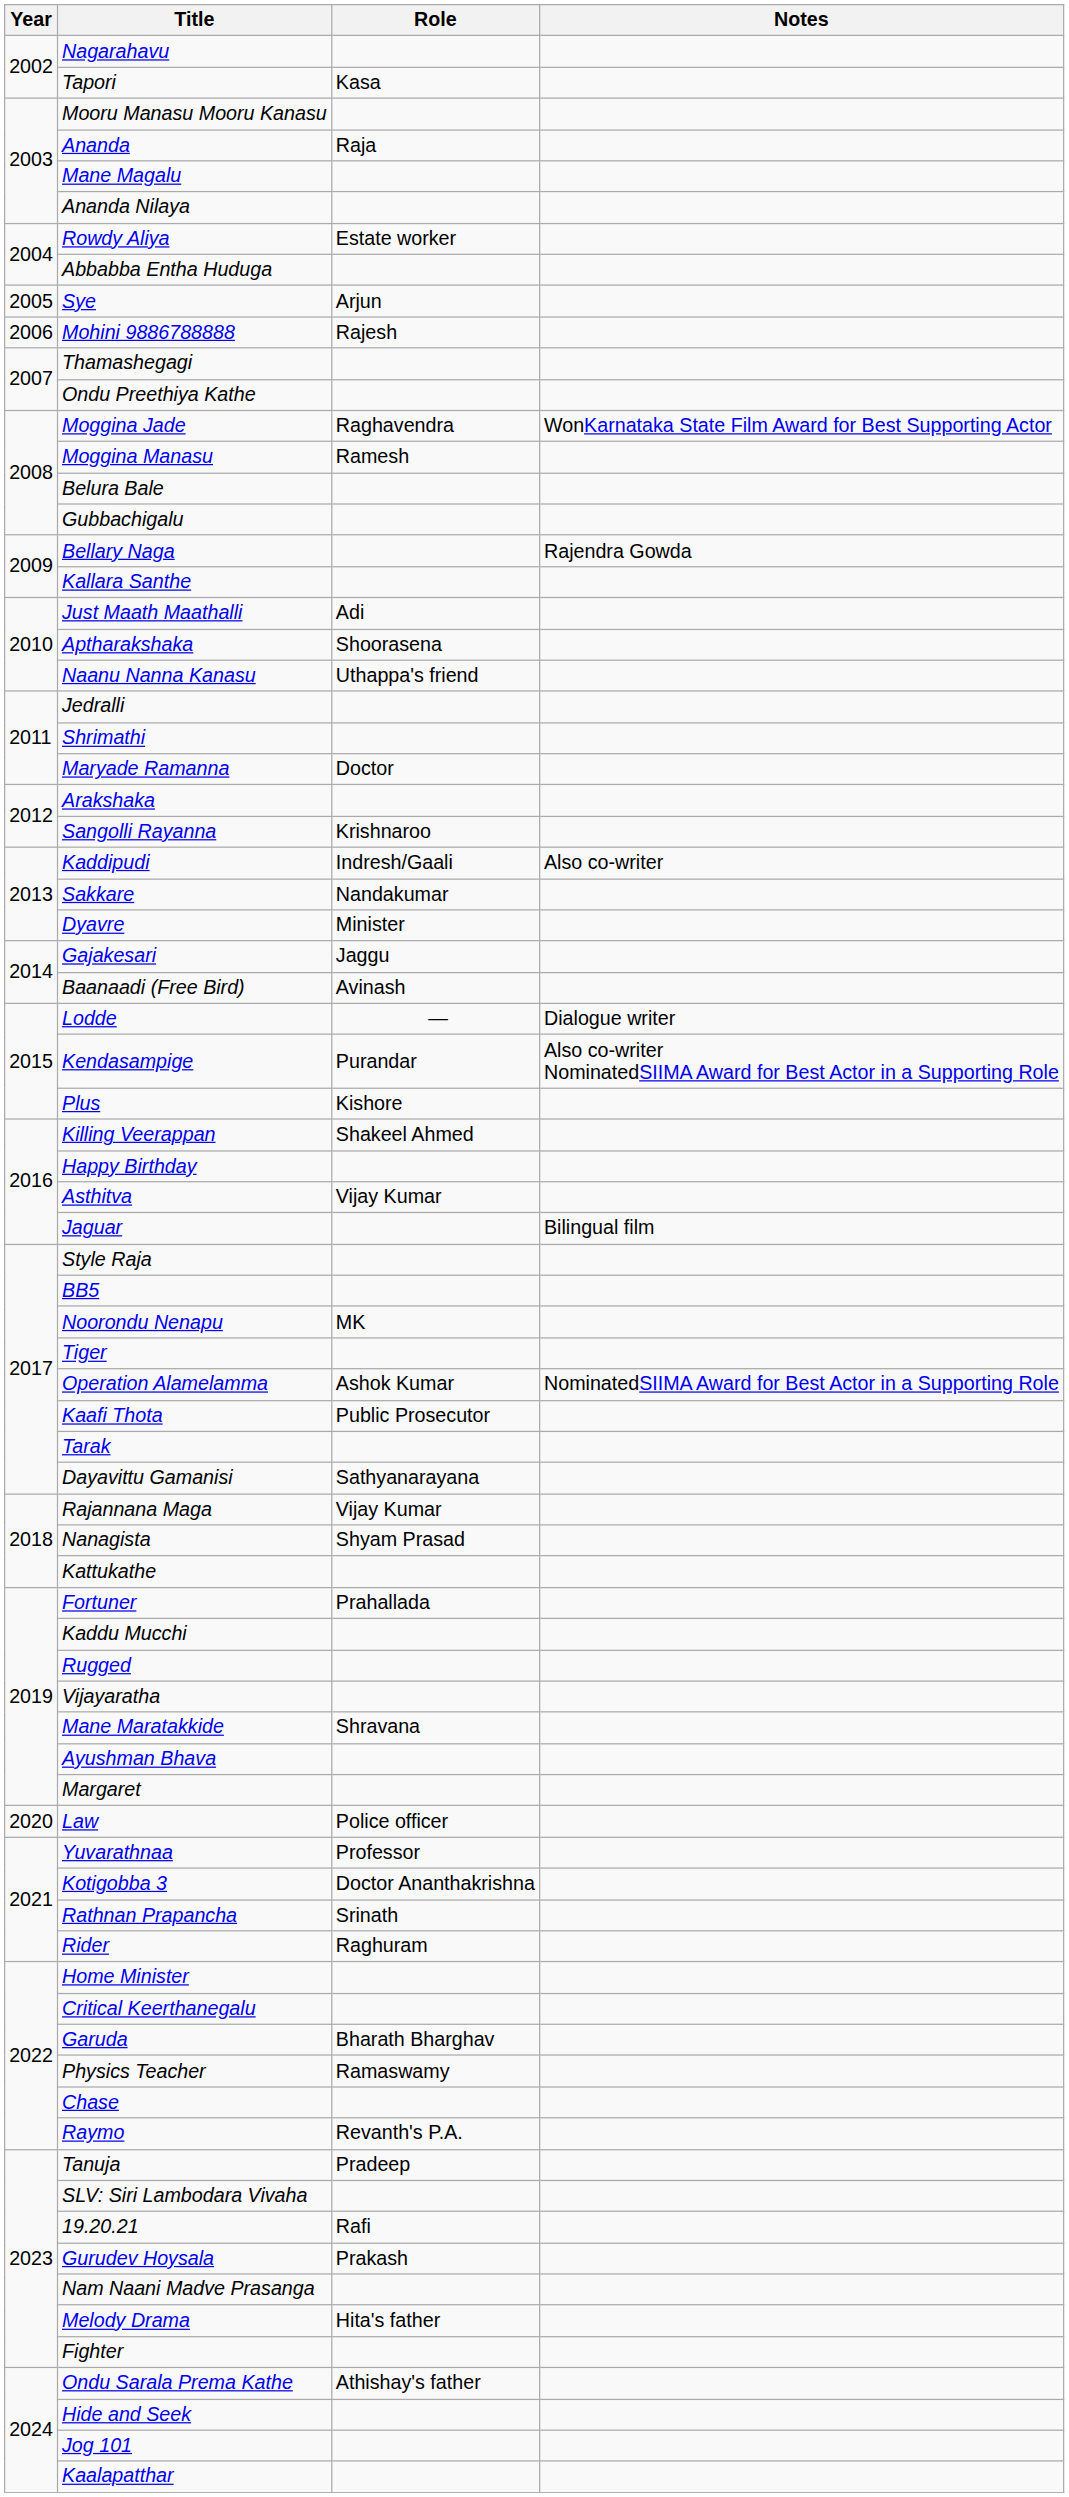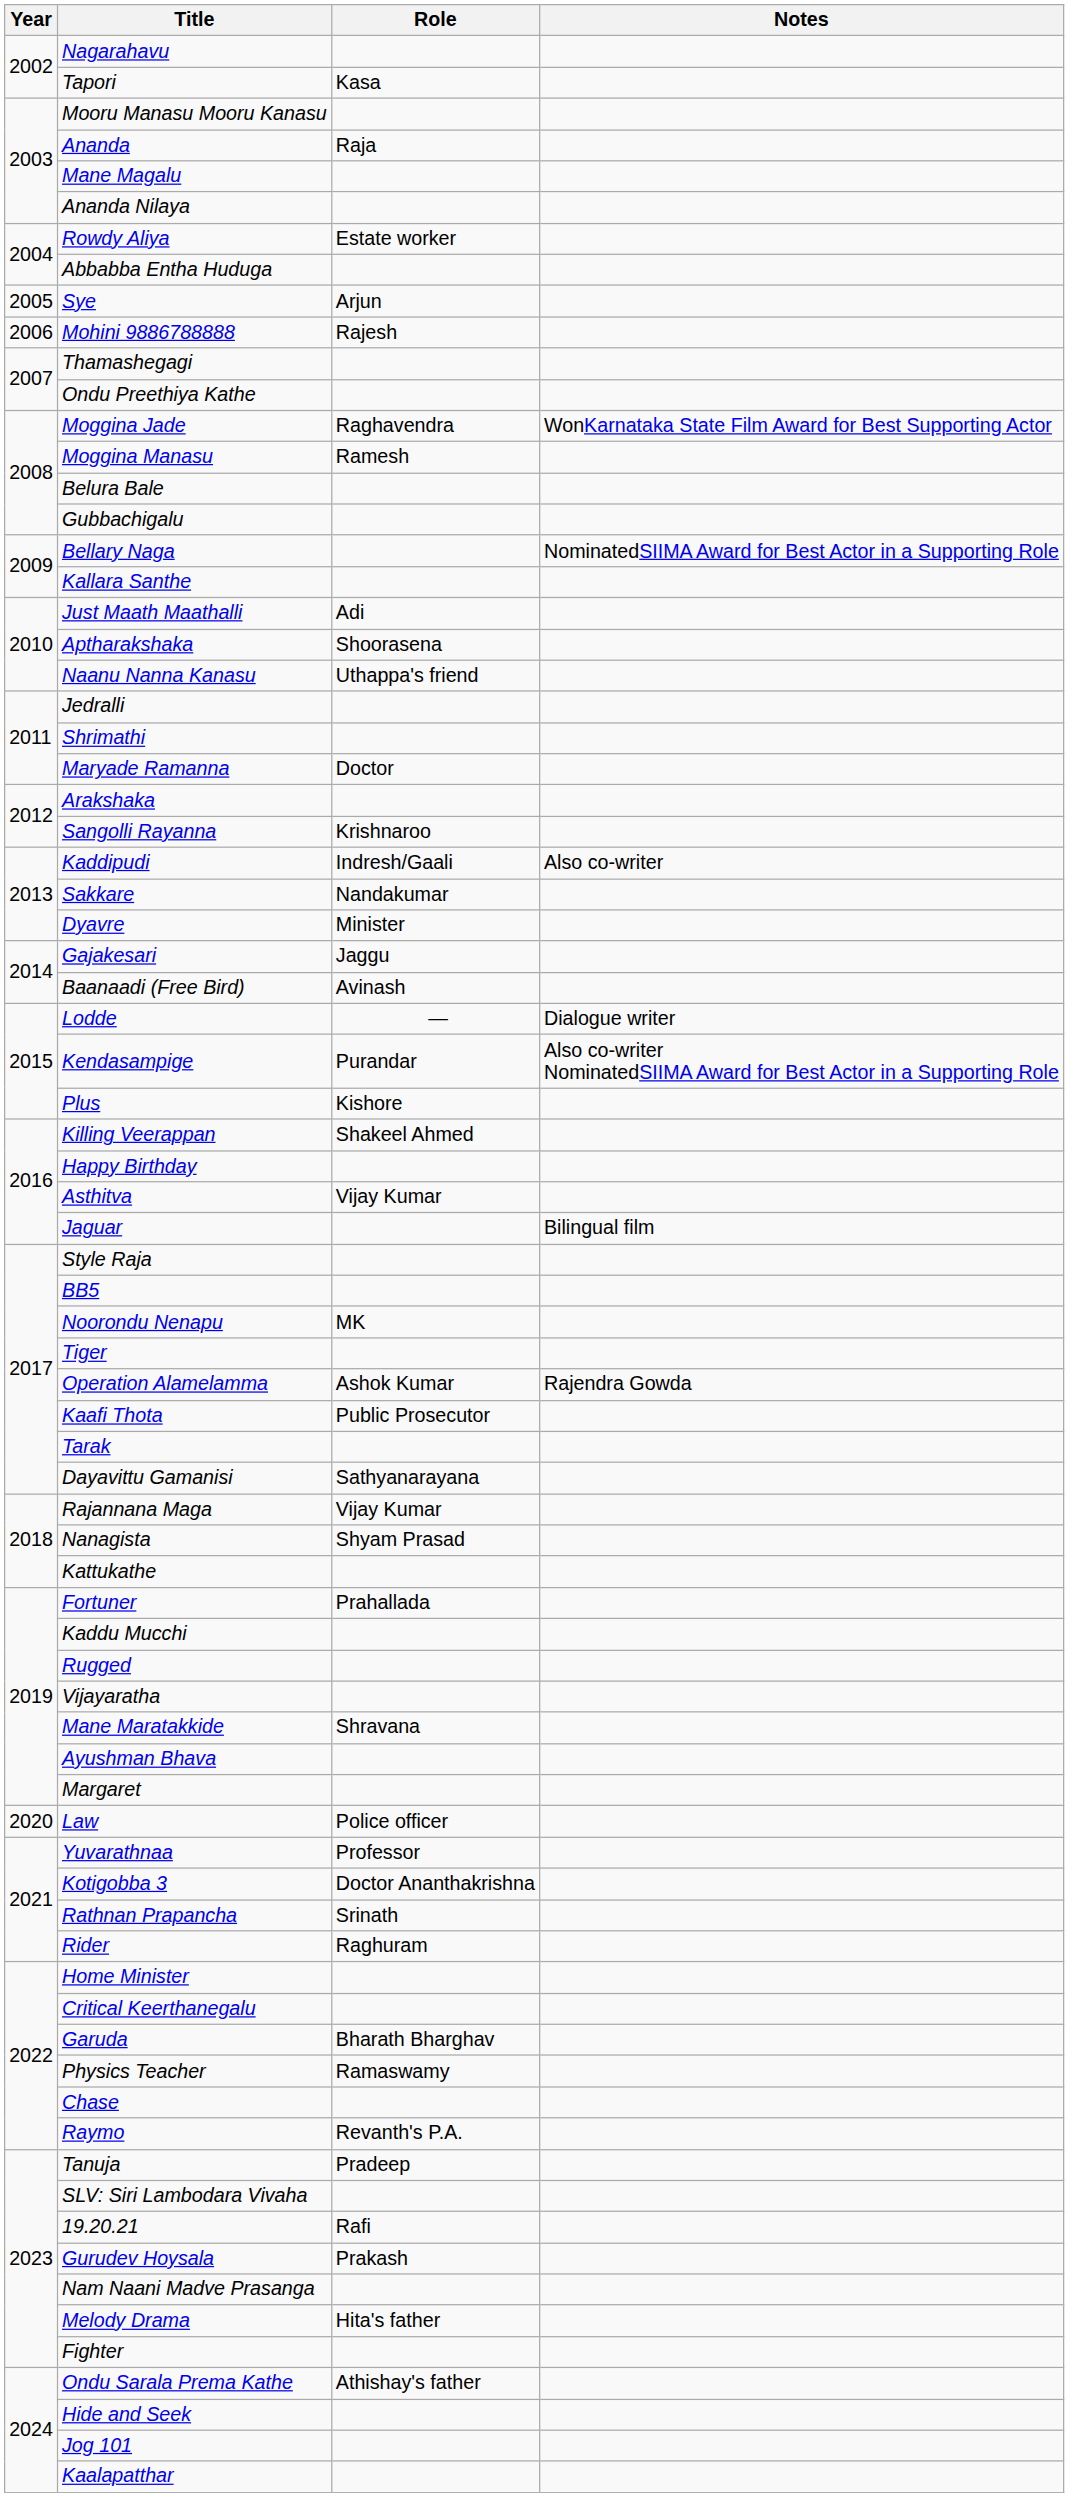(618, 550) Rajendra Gowda -> (801, 550) NominatedSIIMA Award for Best Actor in a Supporting Role
(801, 1384) NominatedSIIMA Award for Best Actor in a Supporting Role -> (618, 1384) Rajendra Gowda
